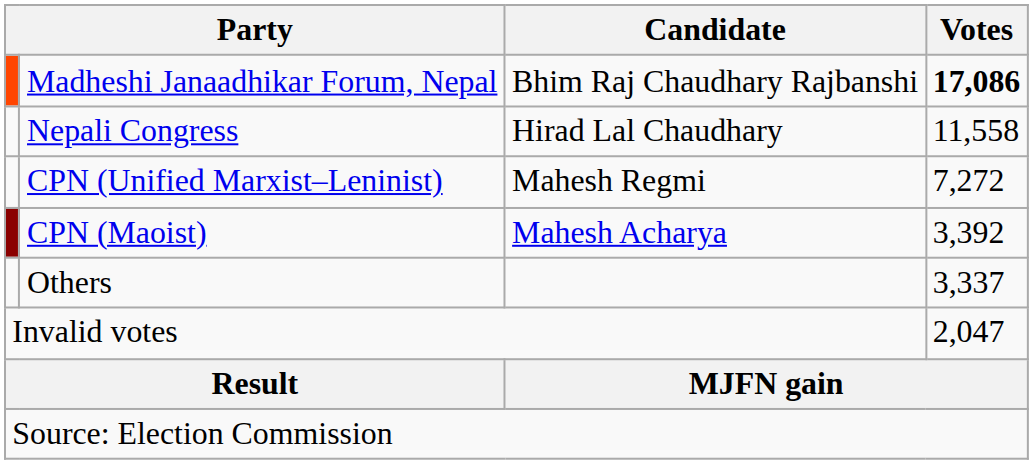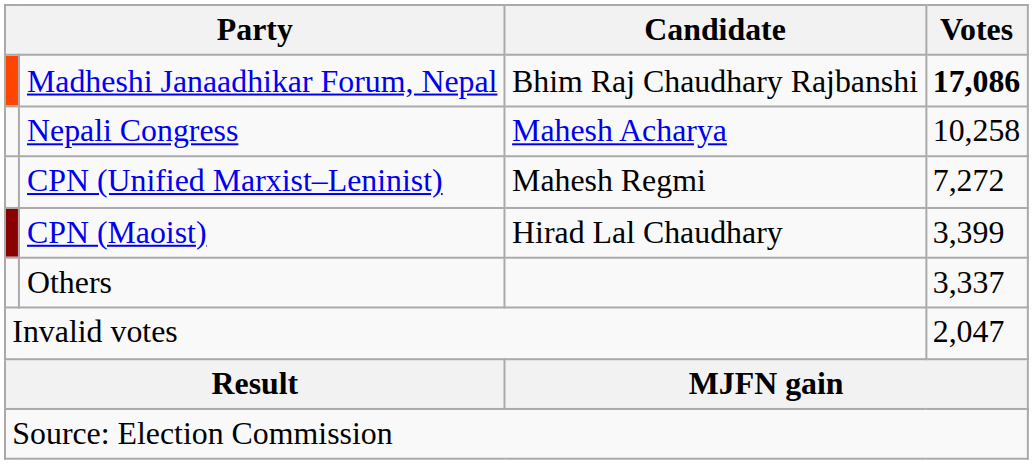(647, 130) Hirad Lal Chaudhary -> (620, 130) Mahesh Acharya
(976, 130) 11,558 -> (976, 130) 10,258
(620, 231) Mahesh Acharya -> (647, 231) Hirad Lal Chaudhary
(969, 231) 3,392 -> (969, 231) 3,399
